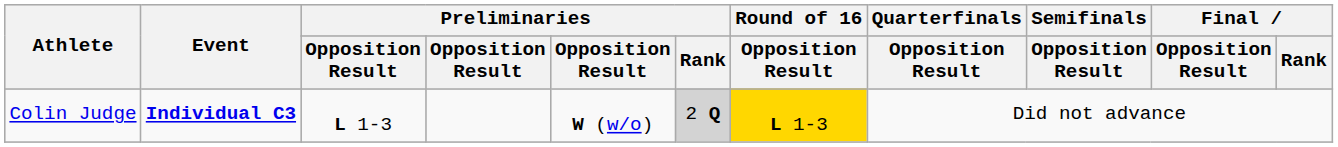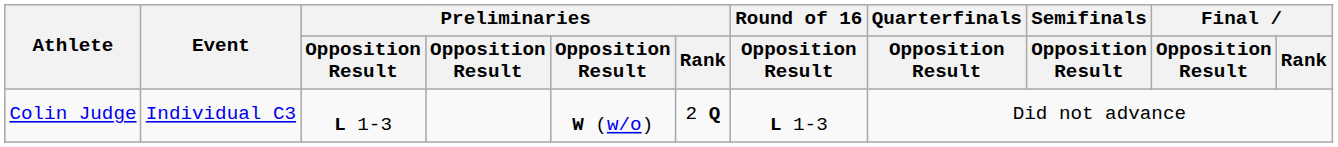(221, 116) bold -> (221, 116) normal
(703, 116) lightgrey background -> (703, 116) no background
(799, 127) gold background -> (799, 127) no background
